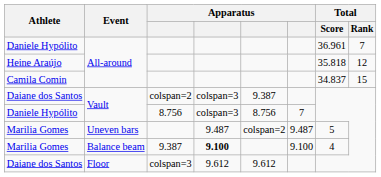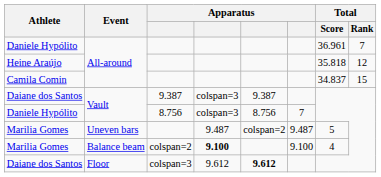(170, 96) colspan=2 -> (170, 96) 9.387
(170, 147) 9.387 -> (170, 147) colspan=2
(264, 164) normal -> (264, 164) bold
